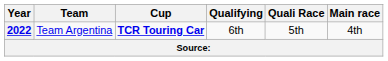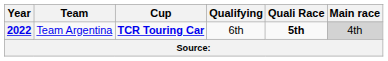(296, 31) normal -> (296, 31) bold
(355, 31) no background -> (355, 31) lightgrey background
